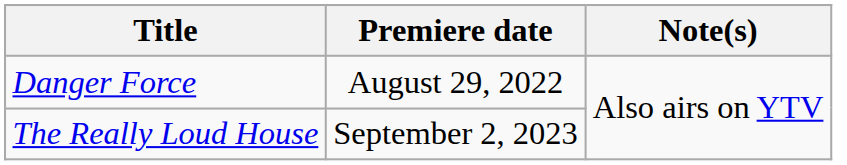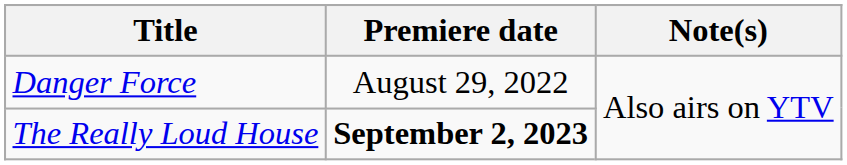(456, 133) normal -> (461, 133) bold
